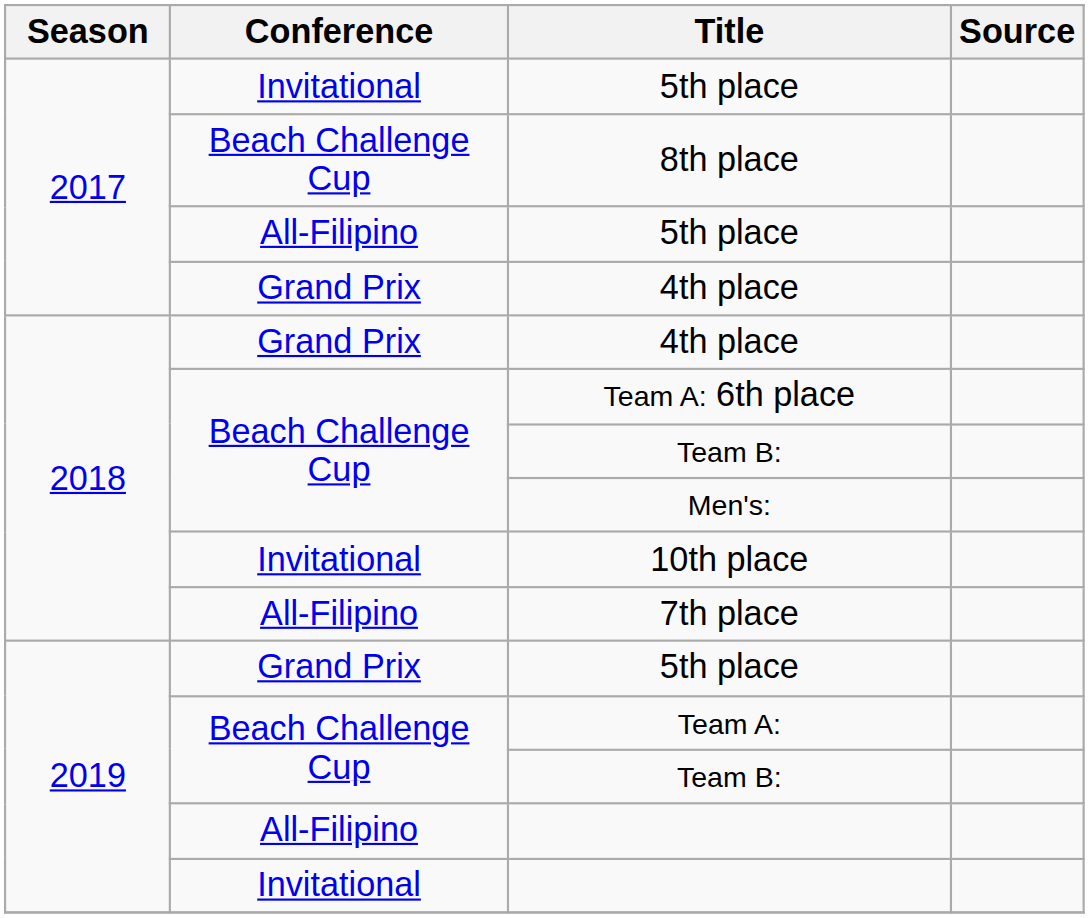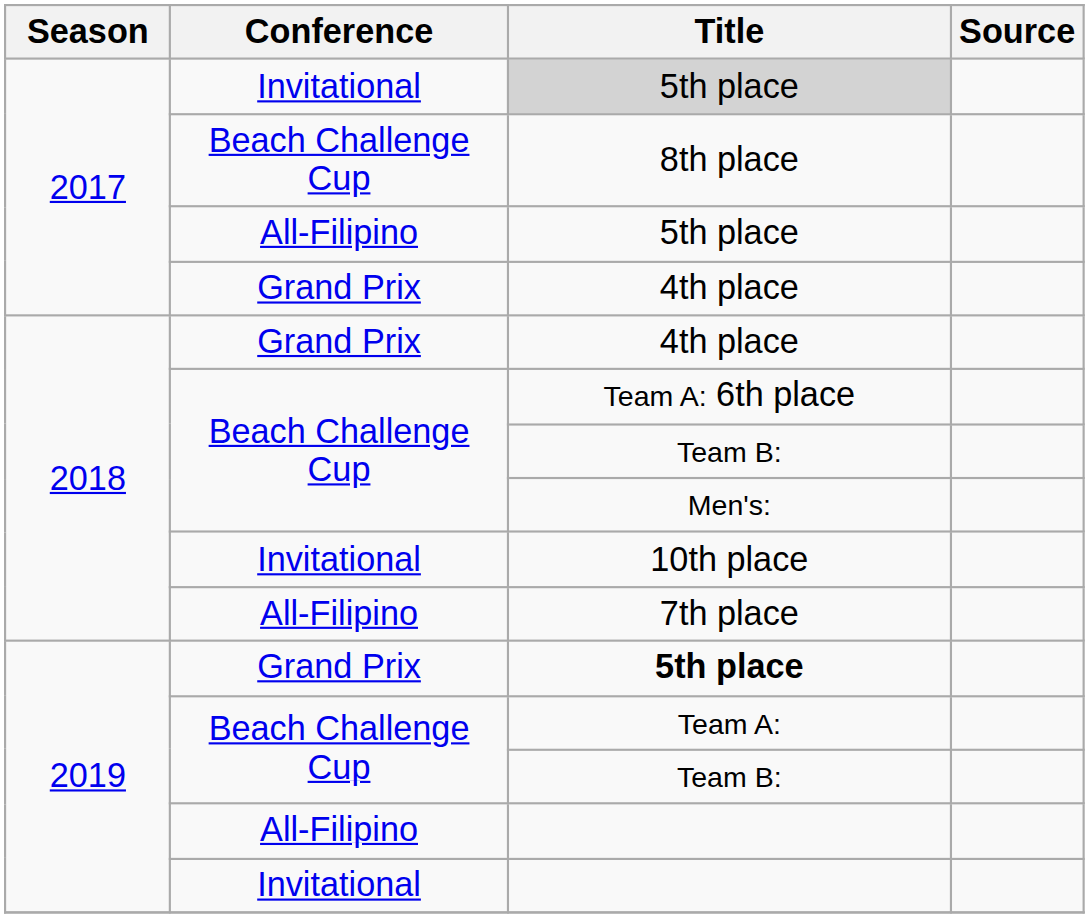(729, 85) no background -> (729, 85) lightgrey background
(729, 667) normal -> (729, 667) bold
